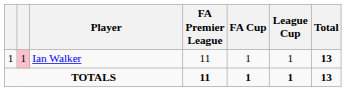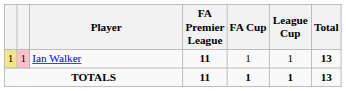(11, 59) no background -> (11, 59) khaki background
(205, 59) normal -> (205, 59) bold
